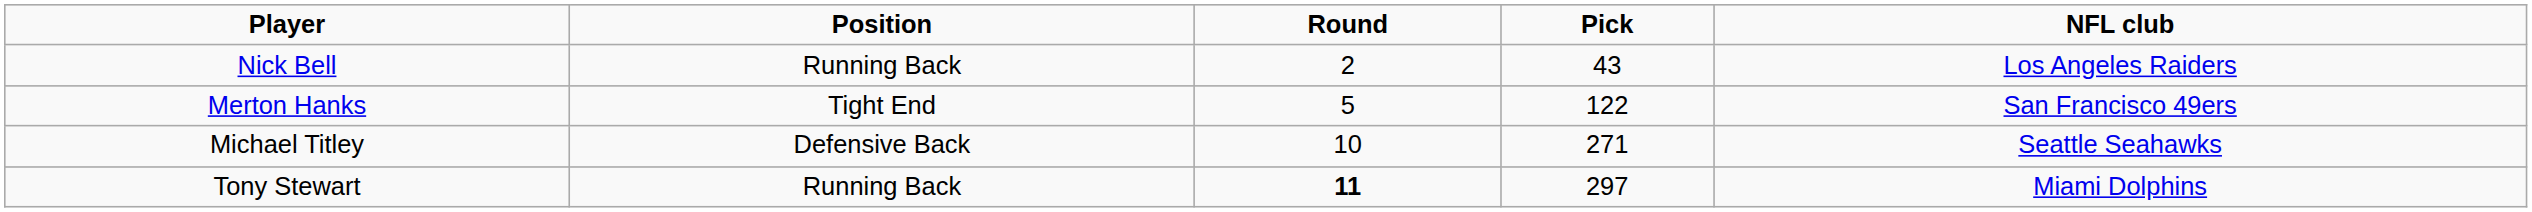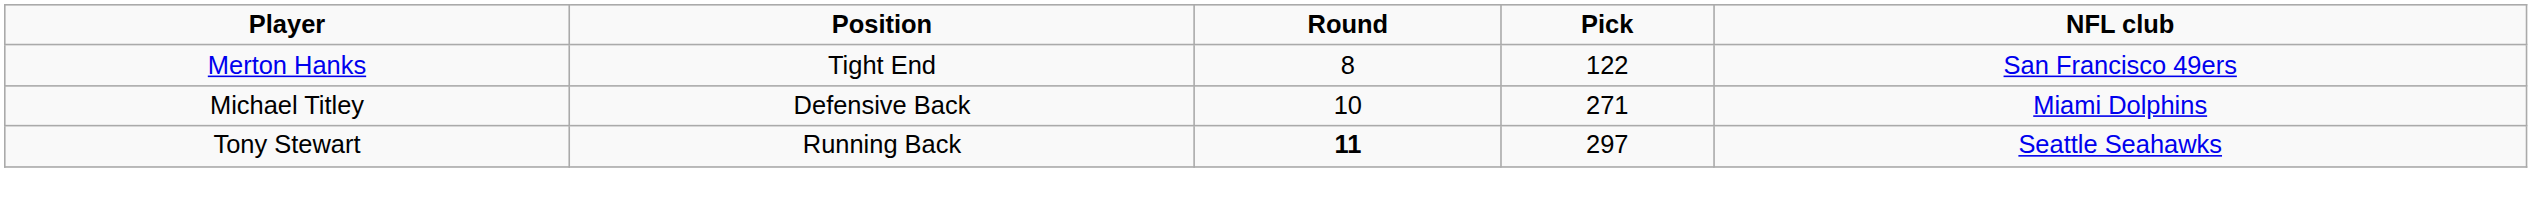- row: (287, 65)
(1348, 105) 5 -> (1348, 65) 8
(2120, 145) Seattle Seahawks -> (2120, 105) Miami Dolphins
(2120, 186) Miami Dolphins -> (2120, 145) Seattle Seahawks
